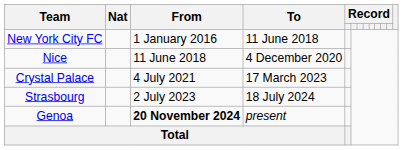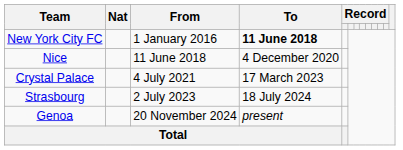(282, 39) normal -> (280, 39) bold
(187, 116) bold -> (185, 116) normal
